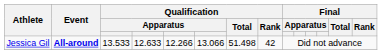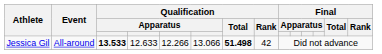(76, 43) bold -> (74, 43) normal
(116, 43) normal -> (112, 43) bold
(242, 43) normal -> (238, 43) bold
